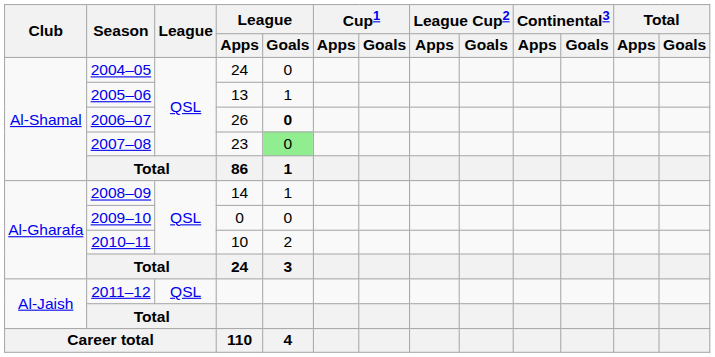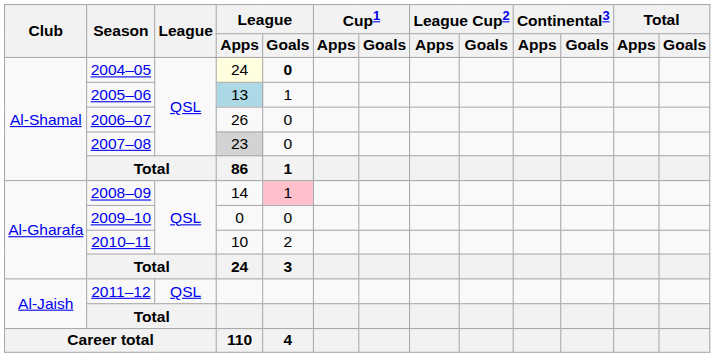(240, 70) no background -> (240, 70) lightyellow background
(288, 70) normal -> (288, 70) bold
(240, 95) no background -> (240, 95) lightblue background
(288, 120) bold -> (288, 120) normal
(240, 144) no background -> (240, 144) lightgrey background
(288, 144) lightgreen background -> (288, 144) no background
(288, 193) no background -> (288, 193) pink background
